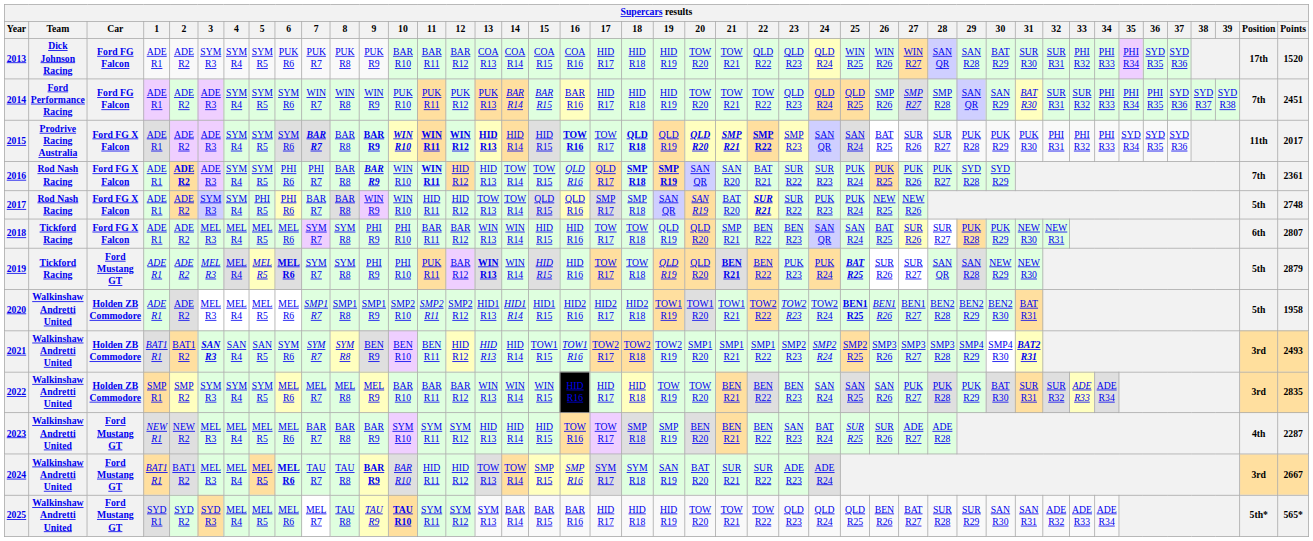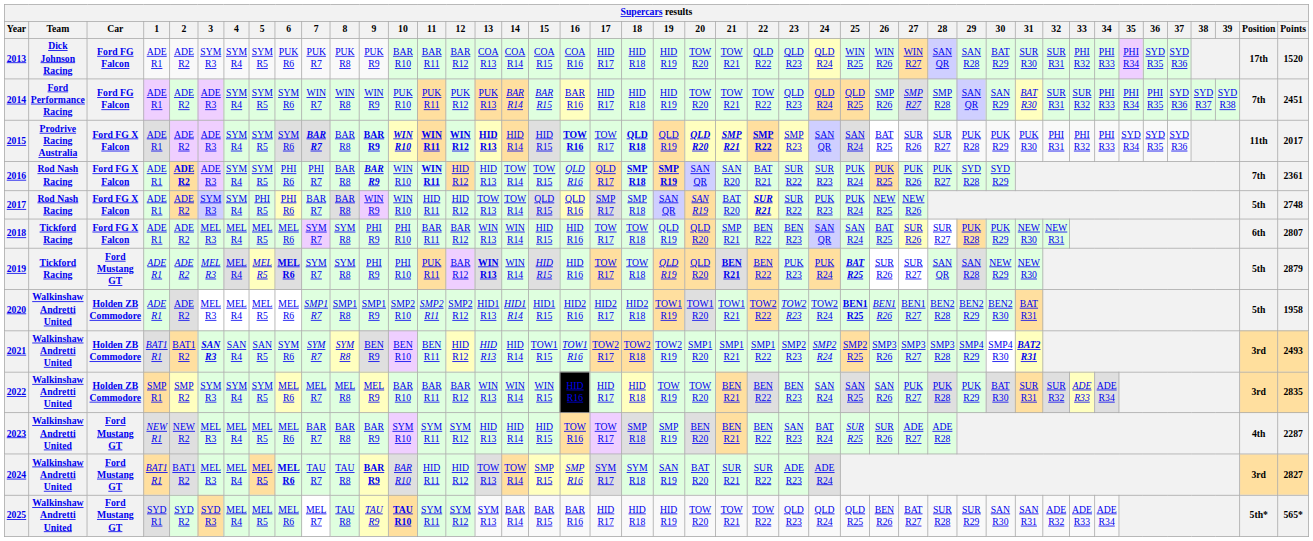(1293, 474) 2667 -> (1293, 474) 2827
